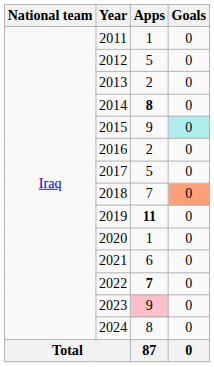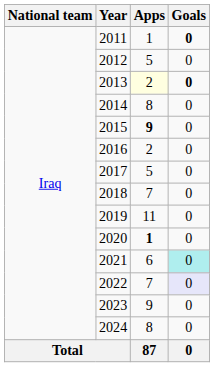(189, 37) normal -> (189, 37) bold
(149, 82) no background -> (149, 82) lightyellow background
(189, 82) normal -> (189, 82) bold
(149, 104) bold -> (149, 104) normal
(149, 127) normal -> (149, 127) bold
(189, 127) paleturquoise background -> (189, 127) no background
(189, 194) lightsalmon background -> (189, 194) no background
(149, 216) bold -> (149, 216) normal
(149, 238) normal -> (149, 238) bold
(189, 261) no background -> (189, 261) paleturquoise background
(149, 283) bold -> (149, 283) normal
(189, 283) no background -> (189, 283) lavender background
(149, 305) pink background -> (149, 305) no background
